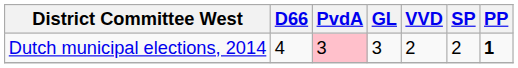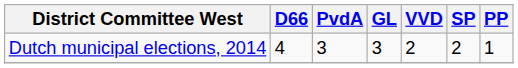(322, 47) pink background -> (322, 47) no background
(489, 47) bold -> (489, 47) normal
